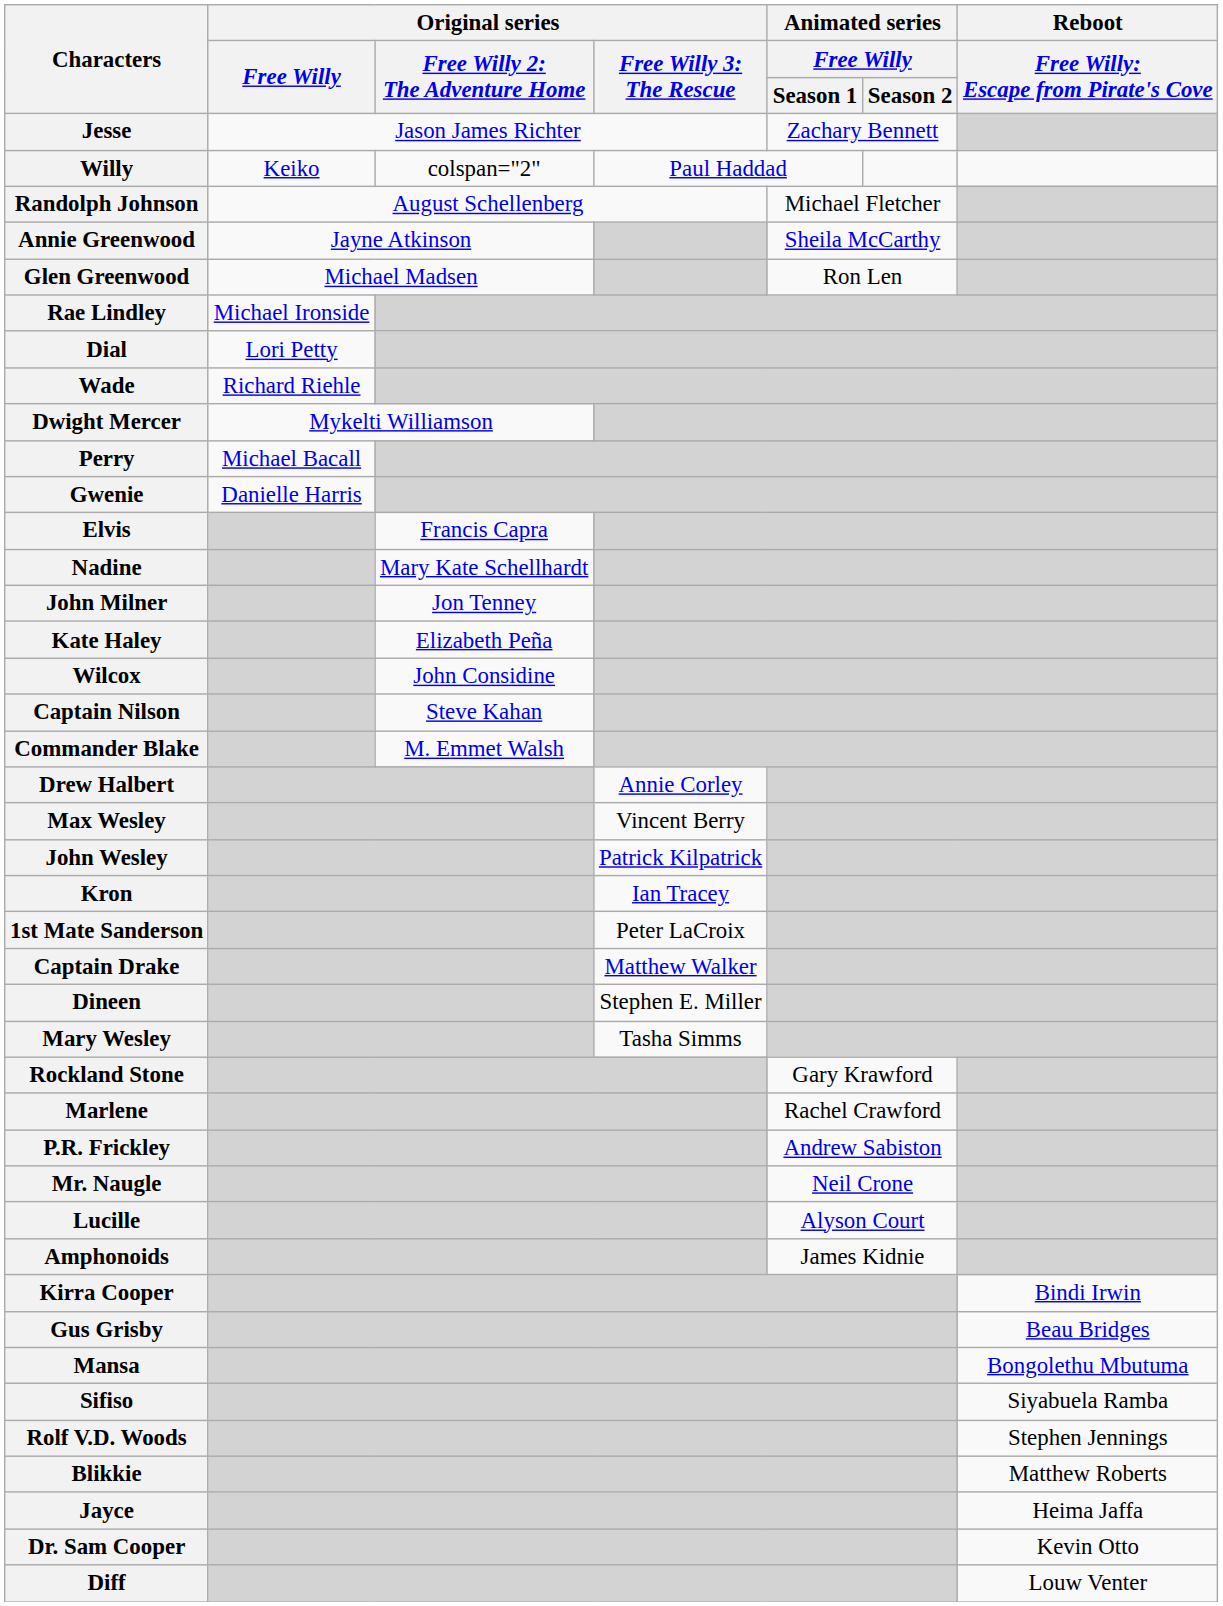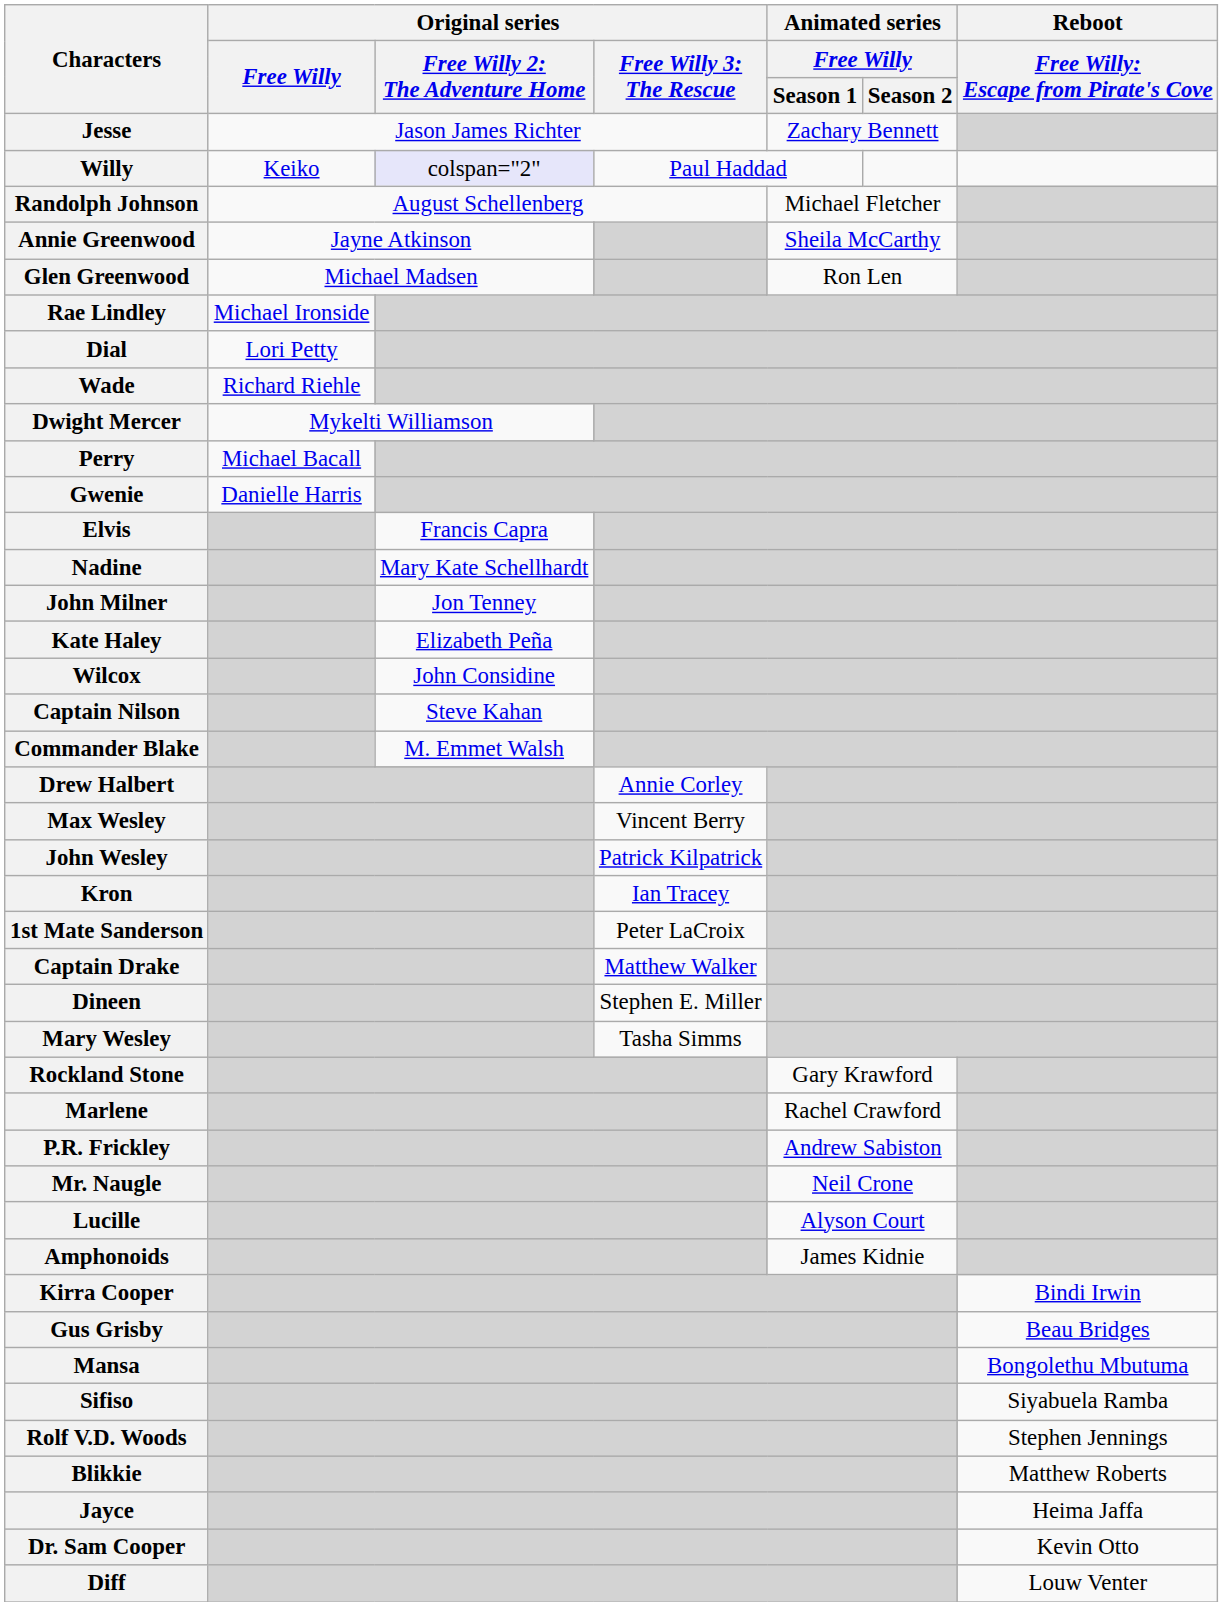(484, 167) no background -> (484, 167) lavender background
